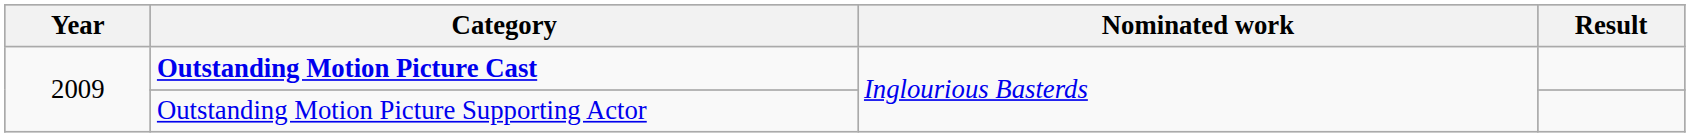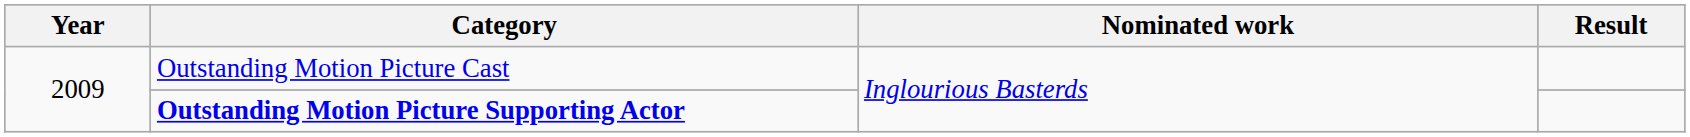(347, 68) bold -> (333, 68) normal
(402, 110) normal -> (421, 110) bold
